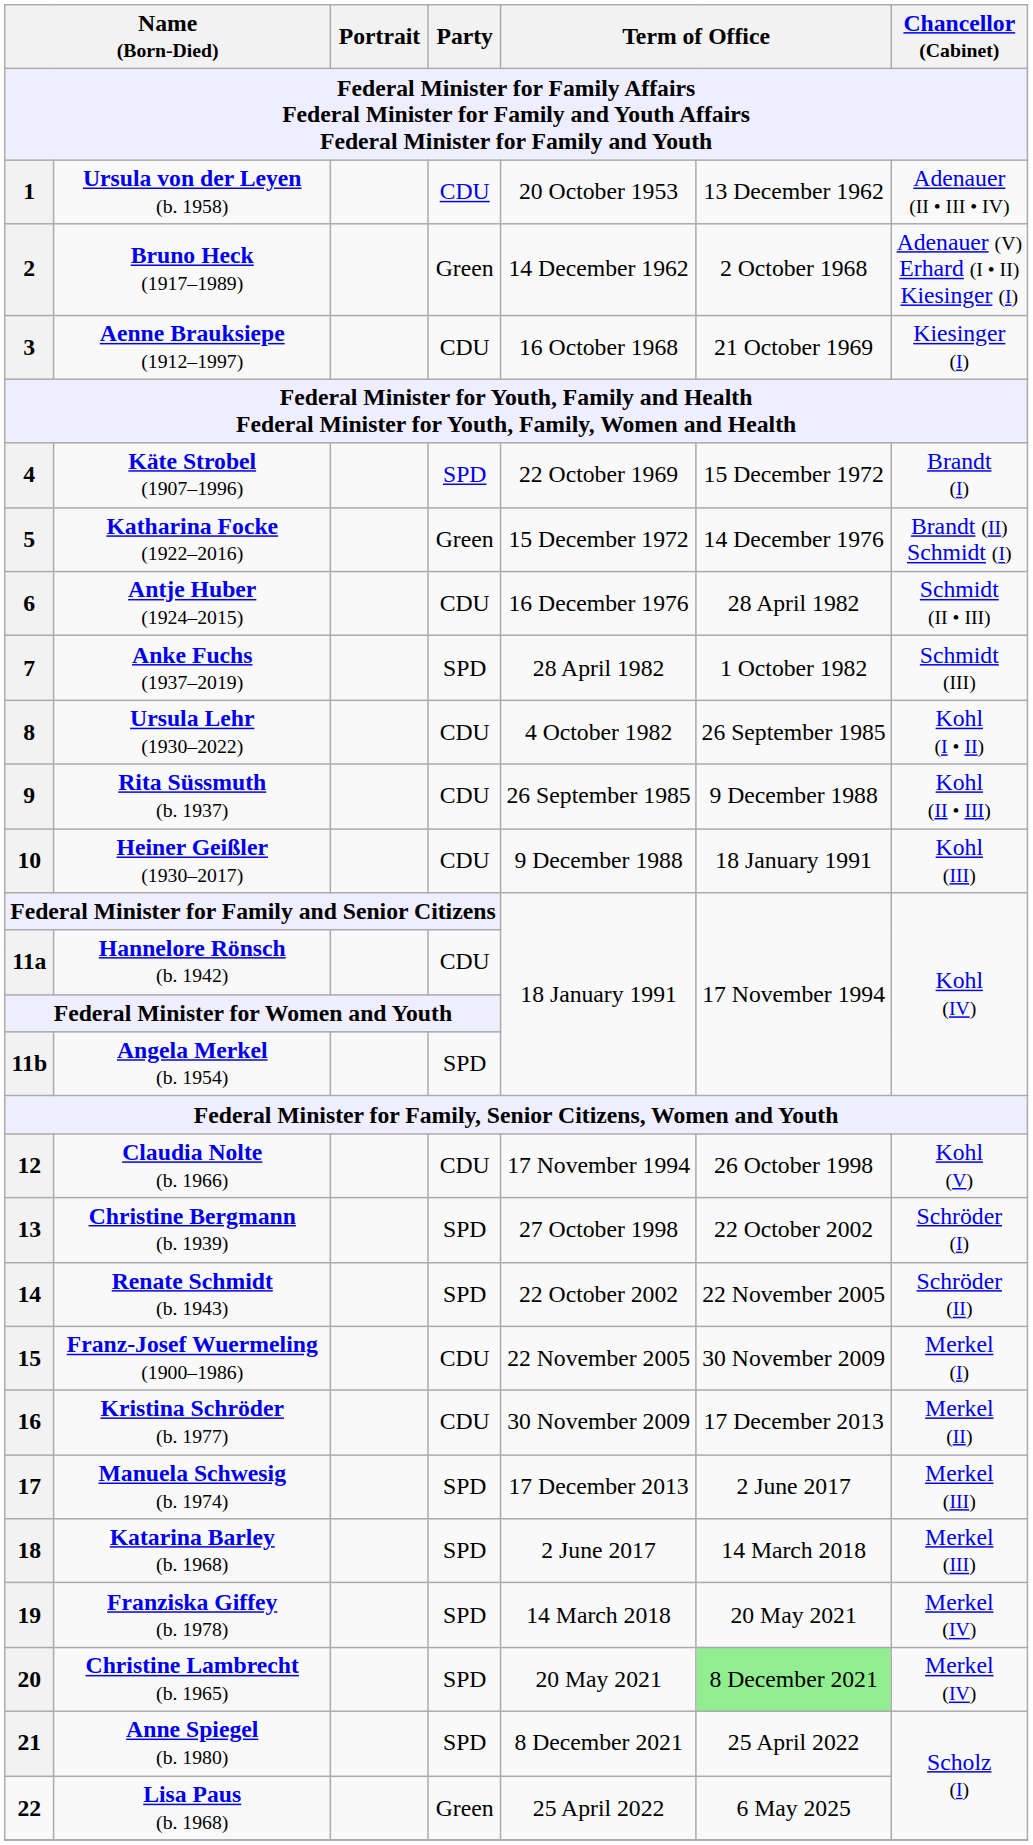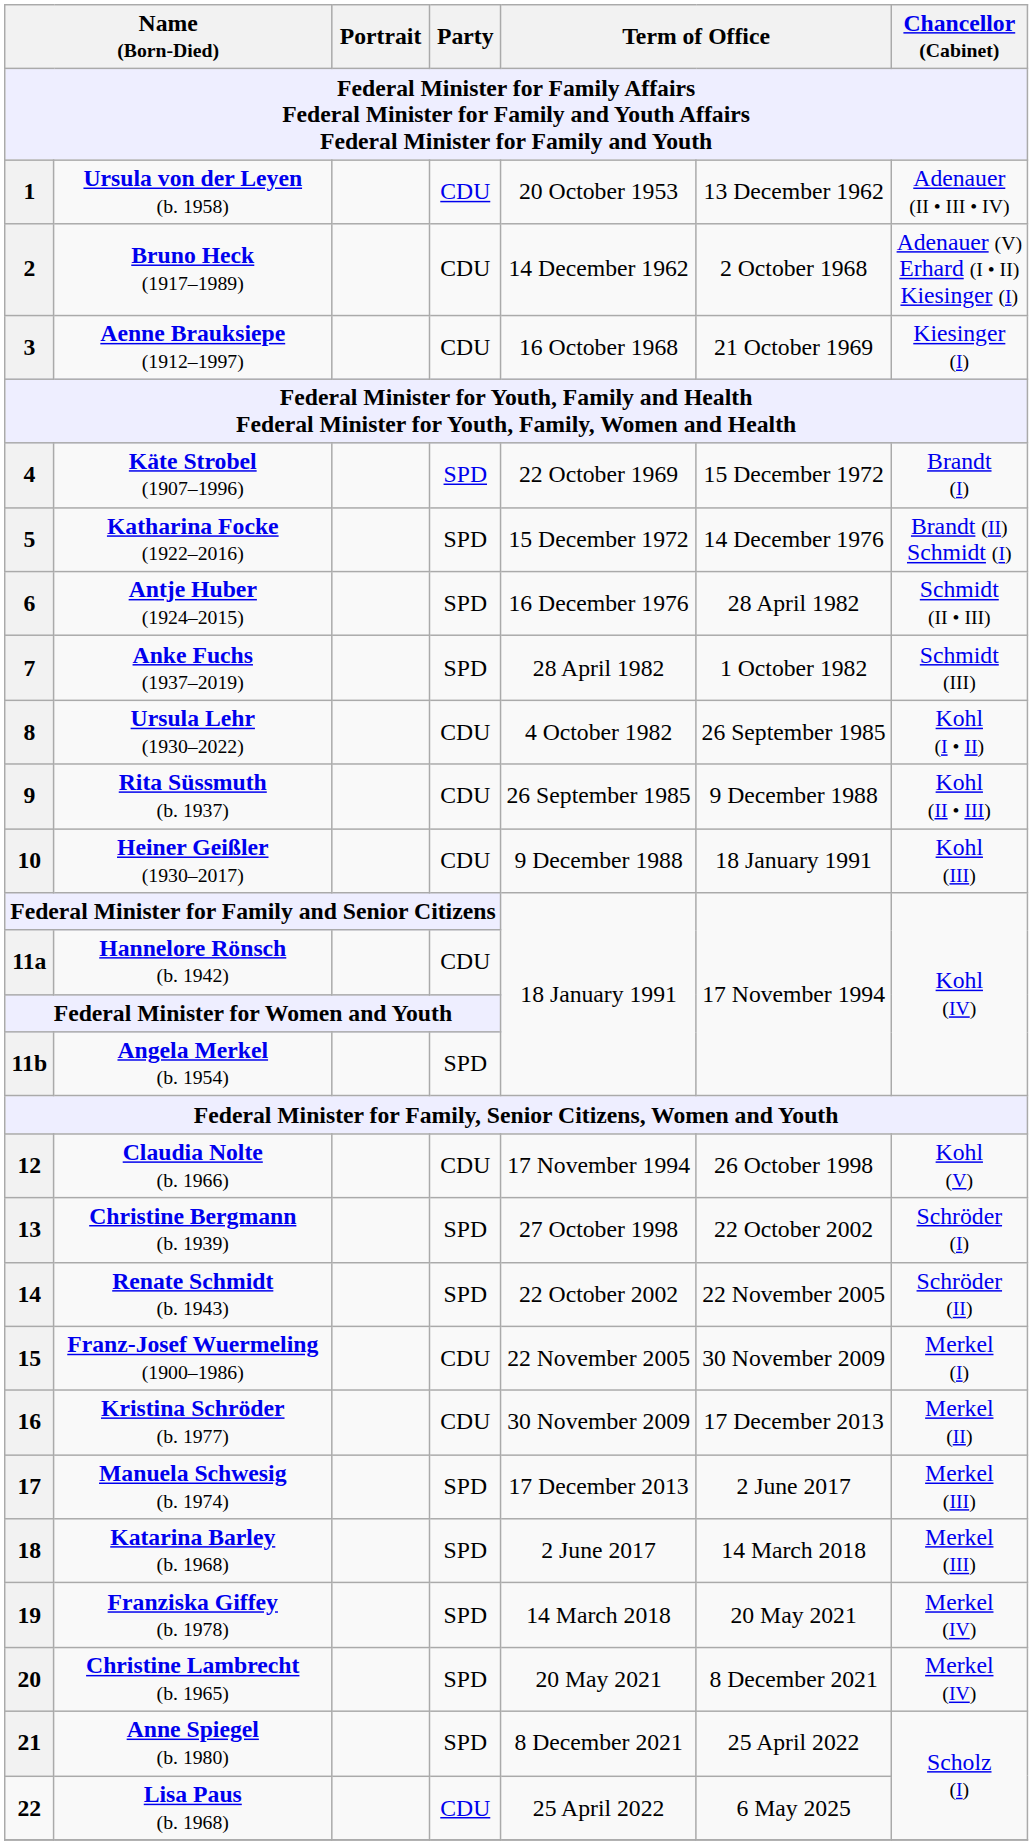(465, 269) Green -> (465, 269) CDU
(465, 539) Green -> (465, 539) SPD
(465, 603) CDU -> (465, 603) SPD
(794, 1679) lightgreen background -> (794, 1679) no background
(465, 1807) Green -> (465, 1807) CDU
